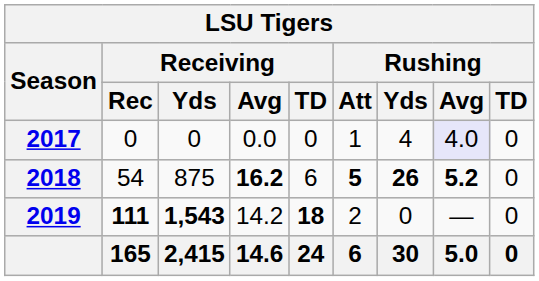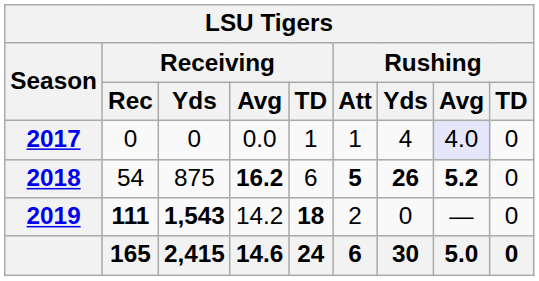(311, 139) 0 -> (311, 139) 1
